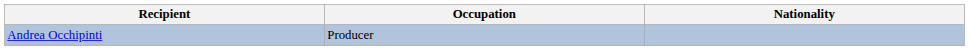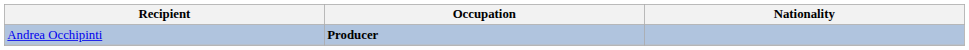(350, 34) normal -> (353, 34) bold
